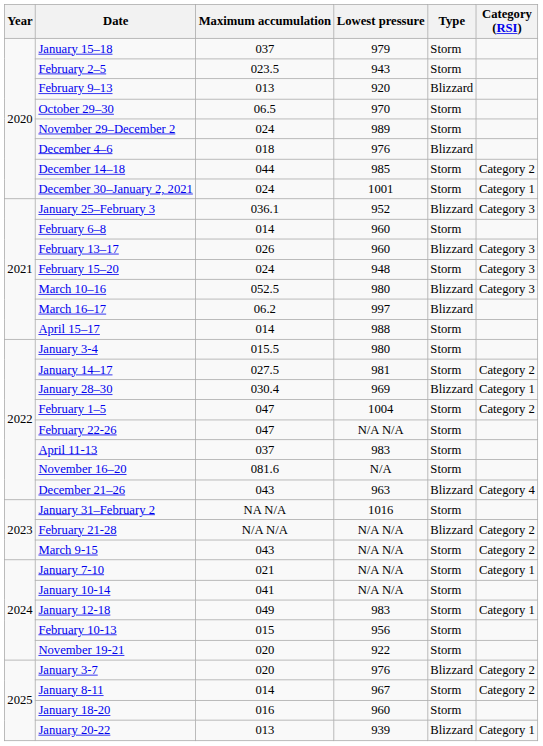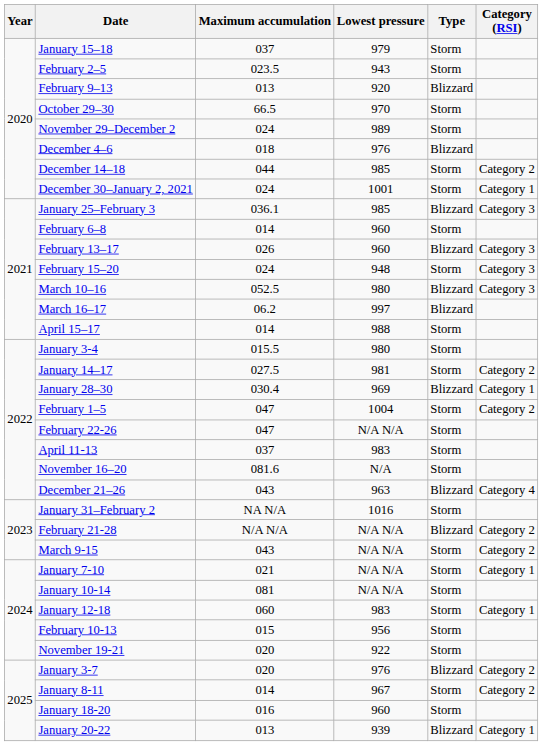(265, 108) 06.5 -> (265, 108) 66.5
(381, 209) 952 -> (381, 209) 985
(265, 590) 041 -> (265, 590) 081
(265, 610) 049 -> (265, 610) 060
